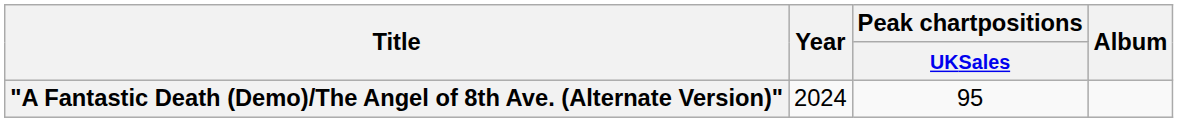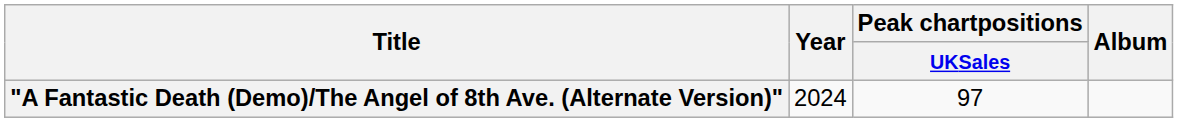(970, 98) 95 -> (970, 98) 97
